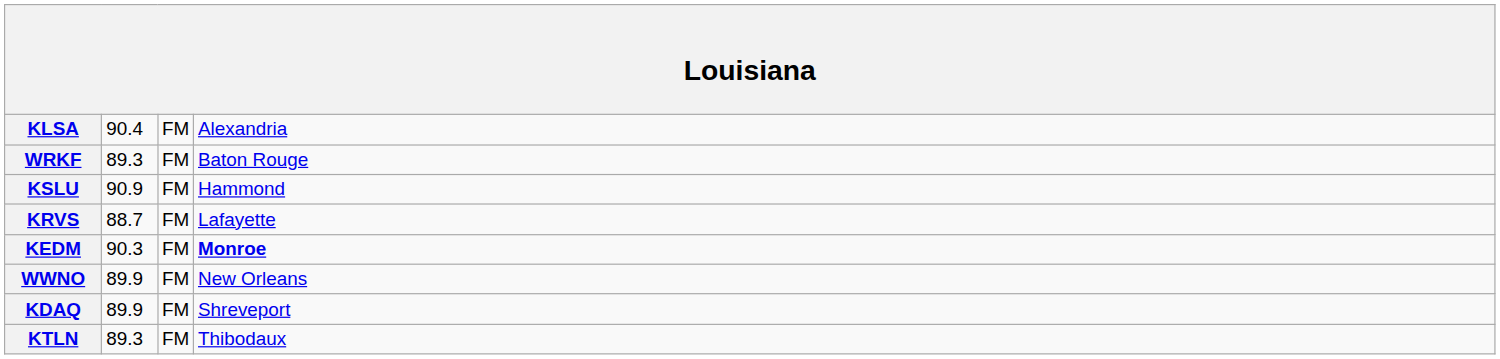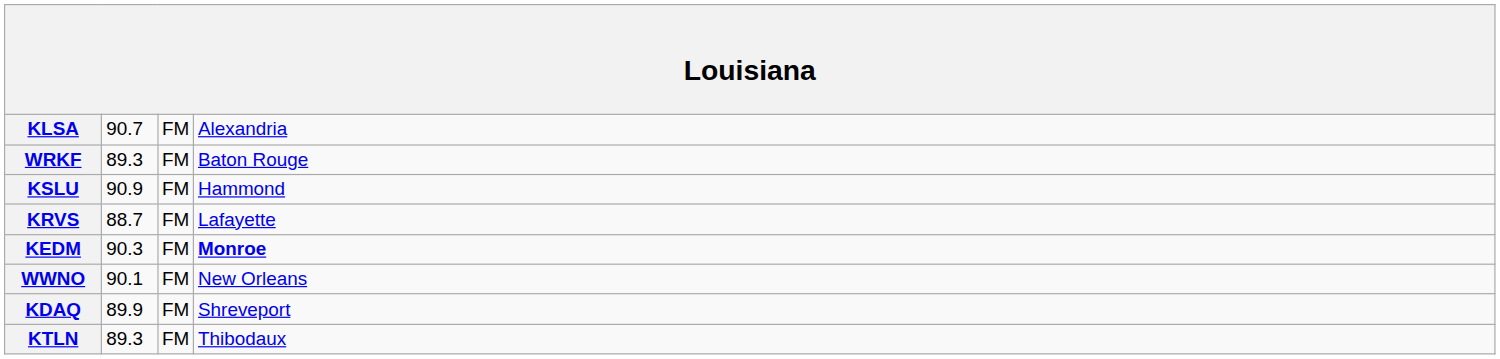(125, 129) 90.4 -> (125, 129) 90.7
(125, 279) 89.9 -> (125, 279) 90.1
